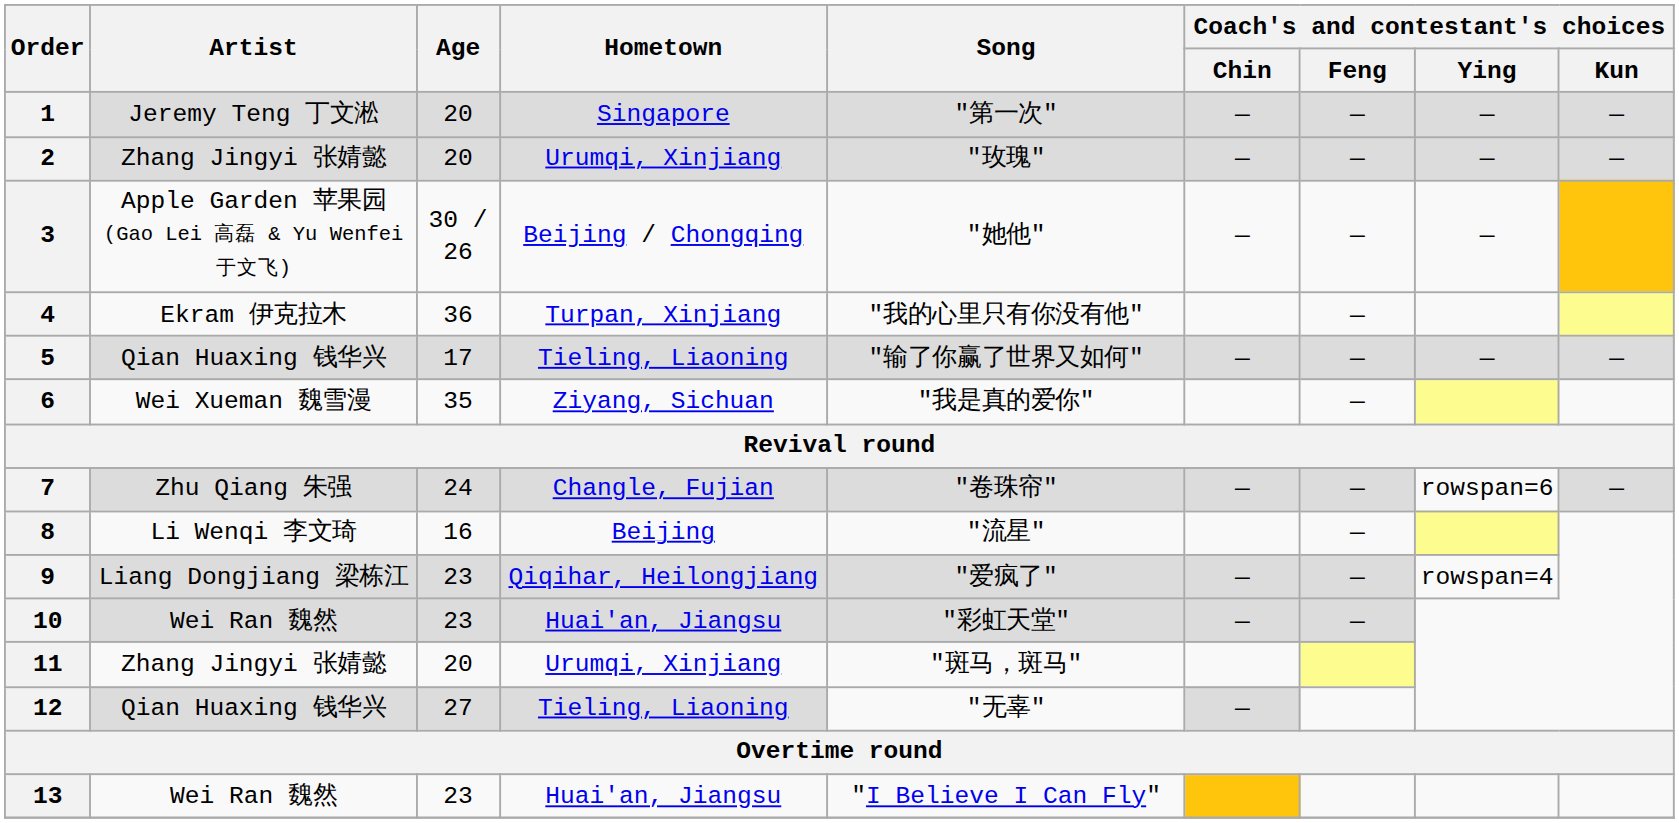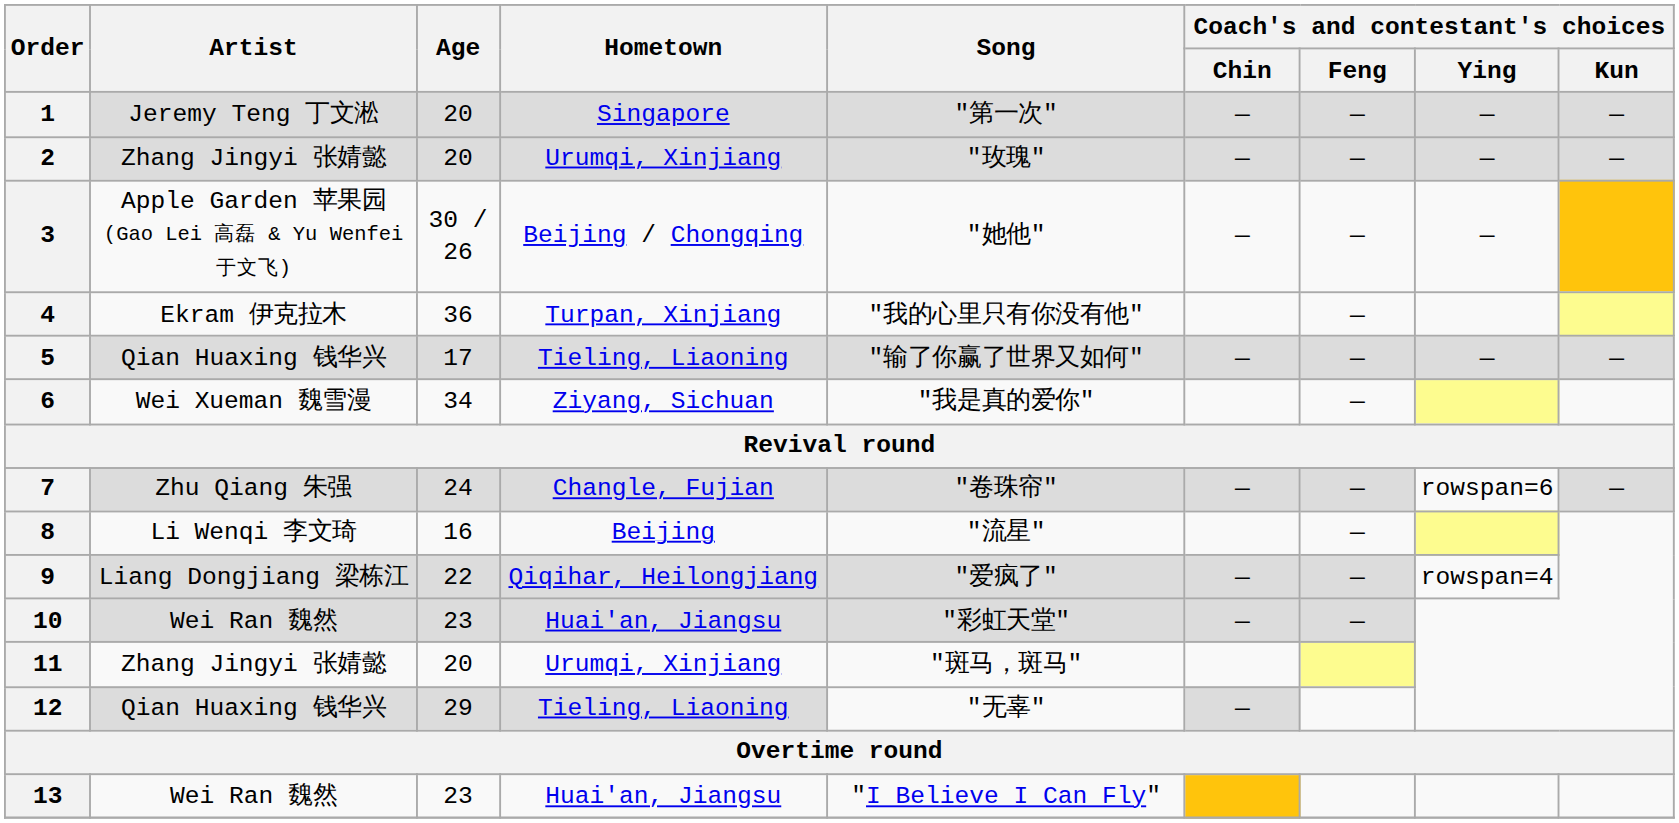(458, 402) 35 -> (458, 402) 34
(458, 577) 23 -> (458, 577) 22
(458, 708) 27 -> (458, 708) 29
